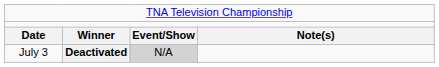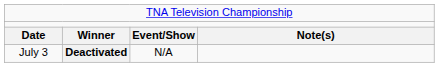(164, 53) lightgrey background -> (164, 53) no background
